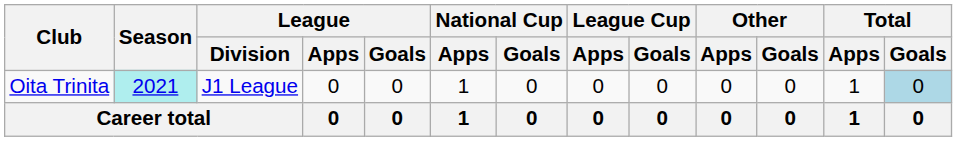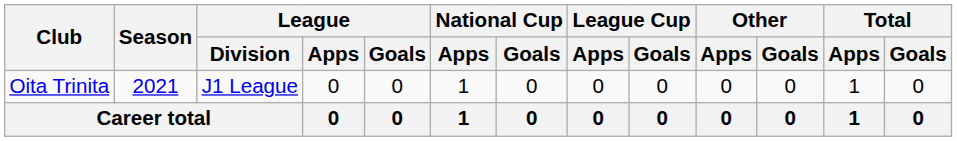(155, 86) paleturquoise background -> (155, 86) no background
(918, 86) lightblue background -> (918, 86) no background
